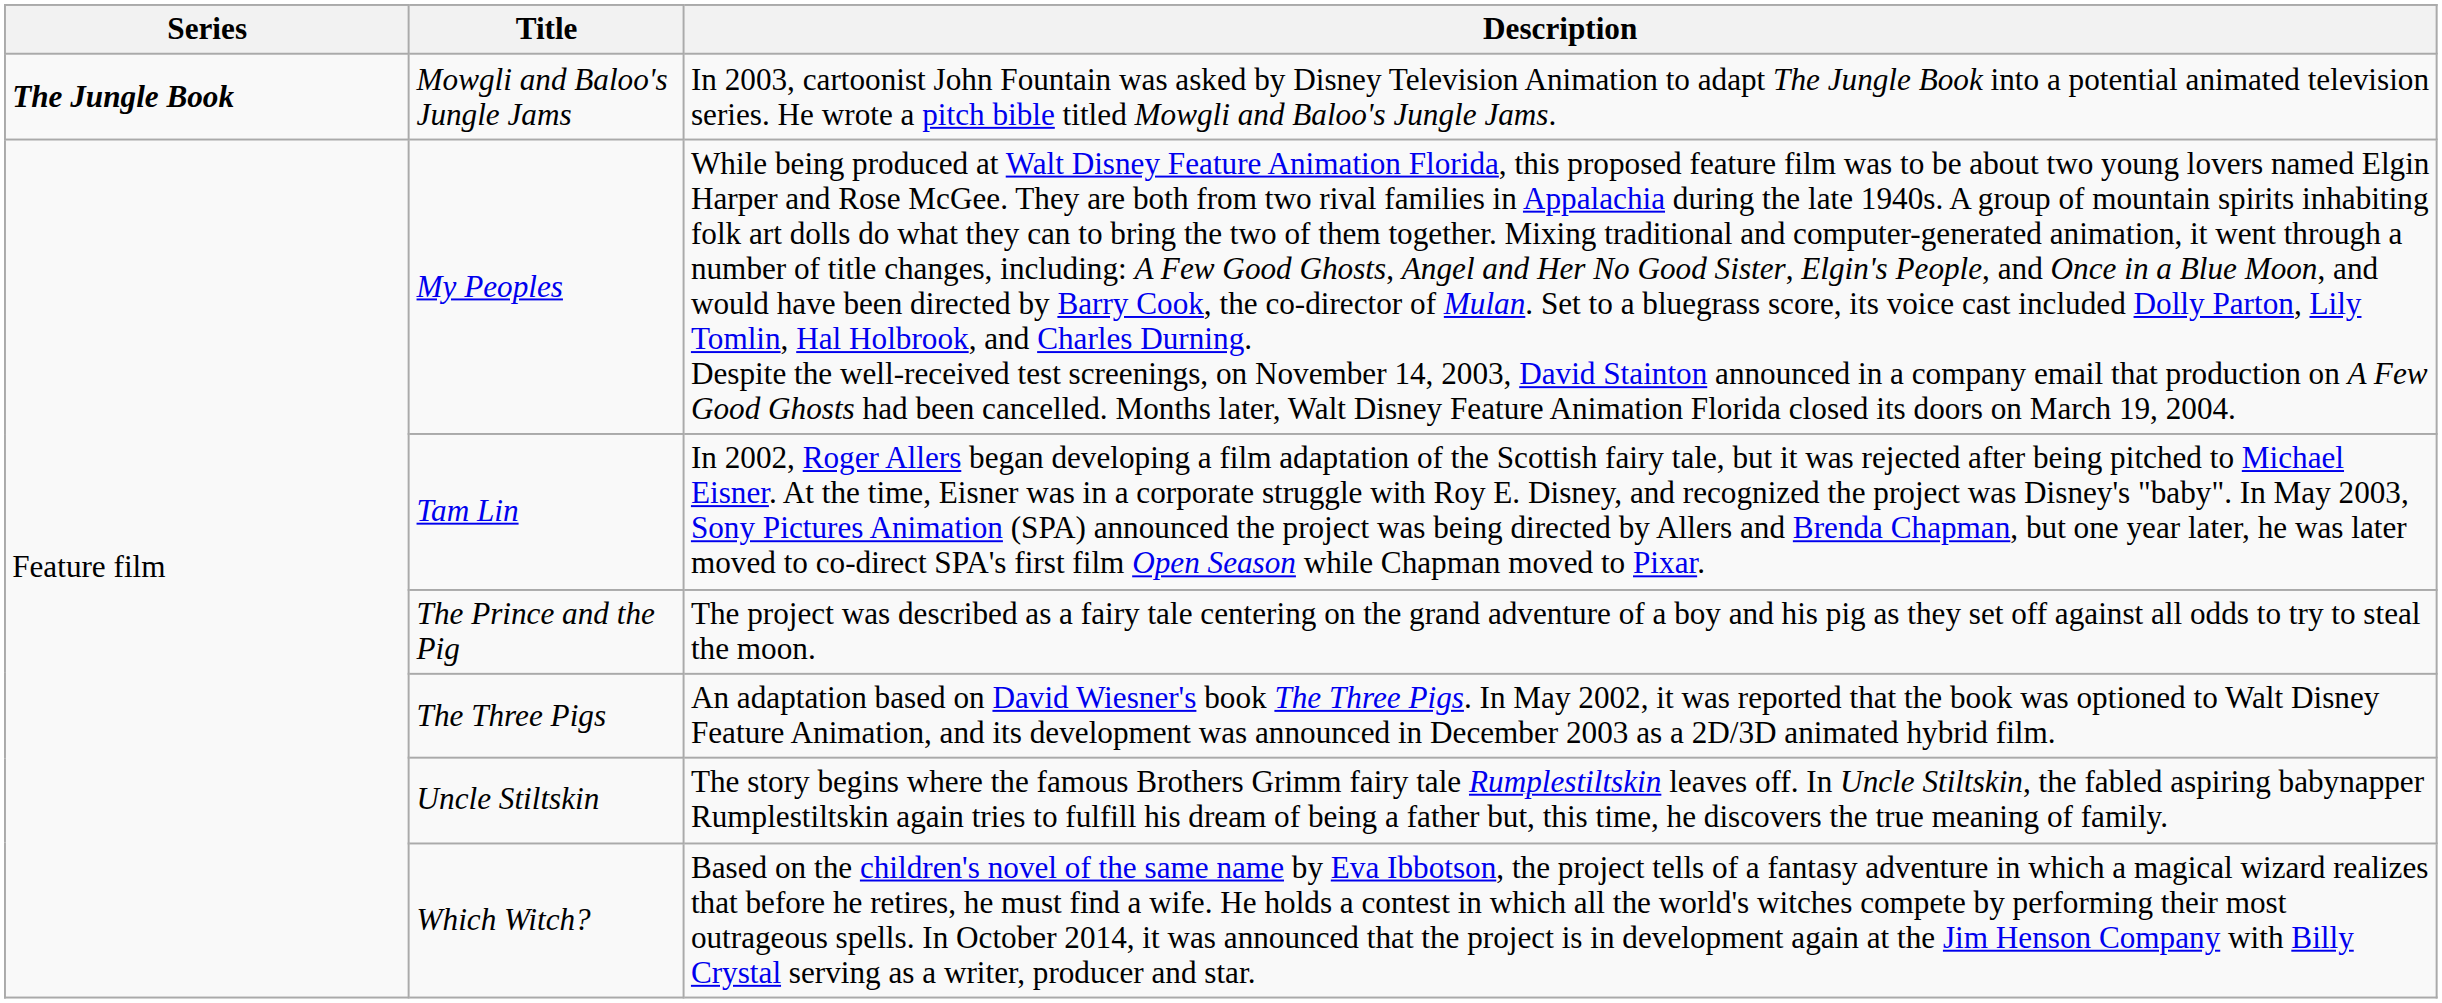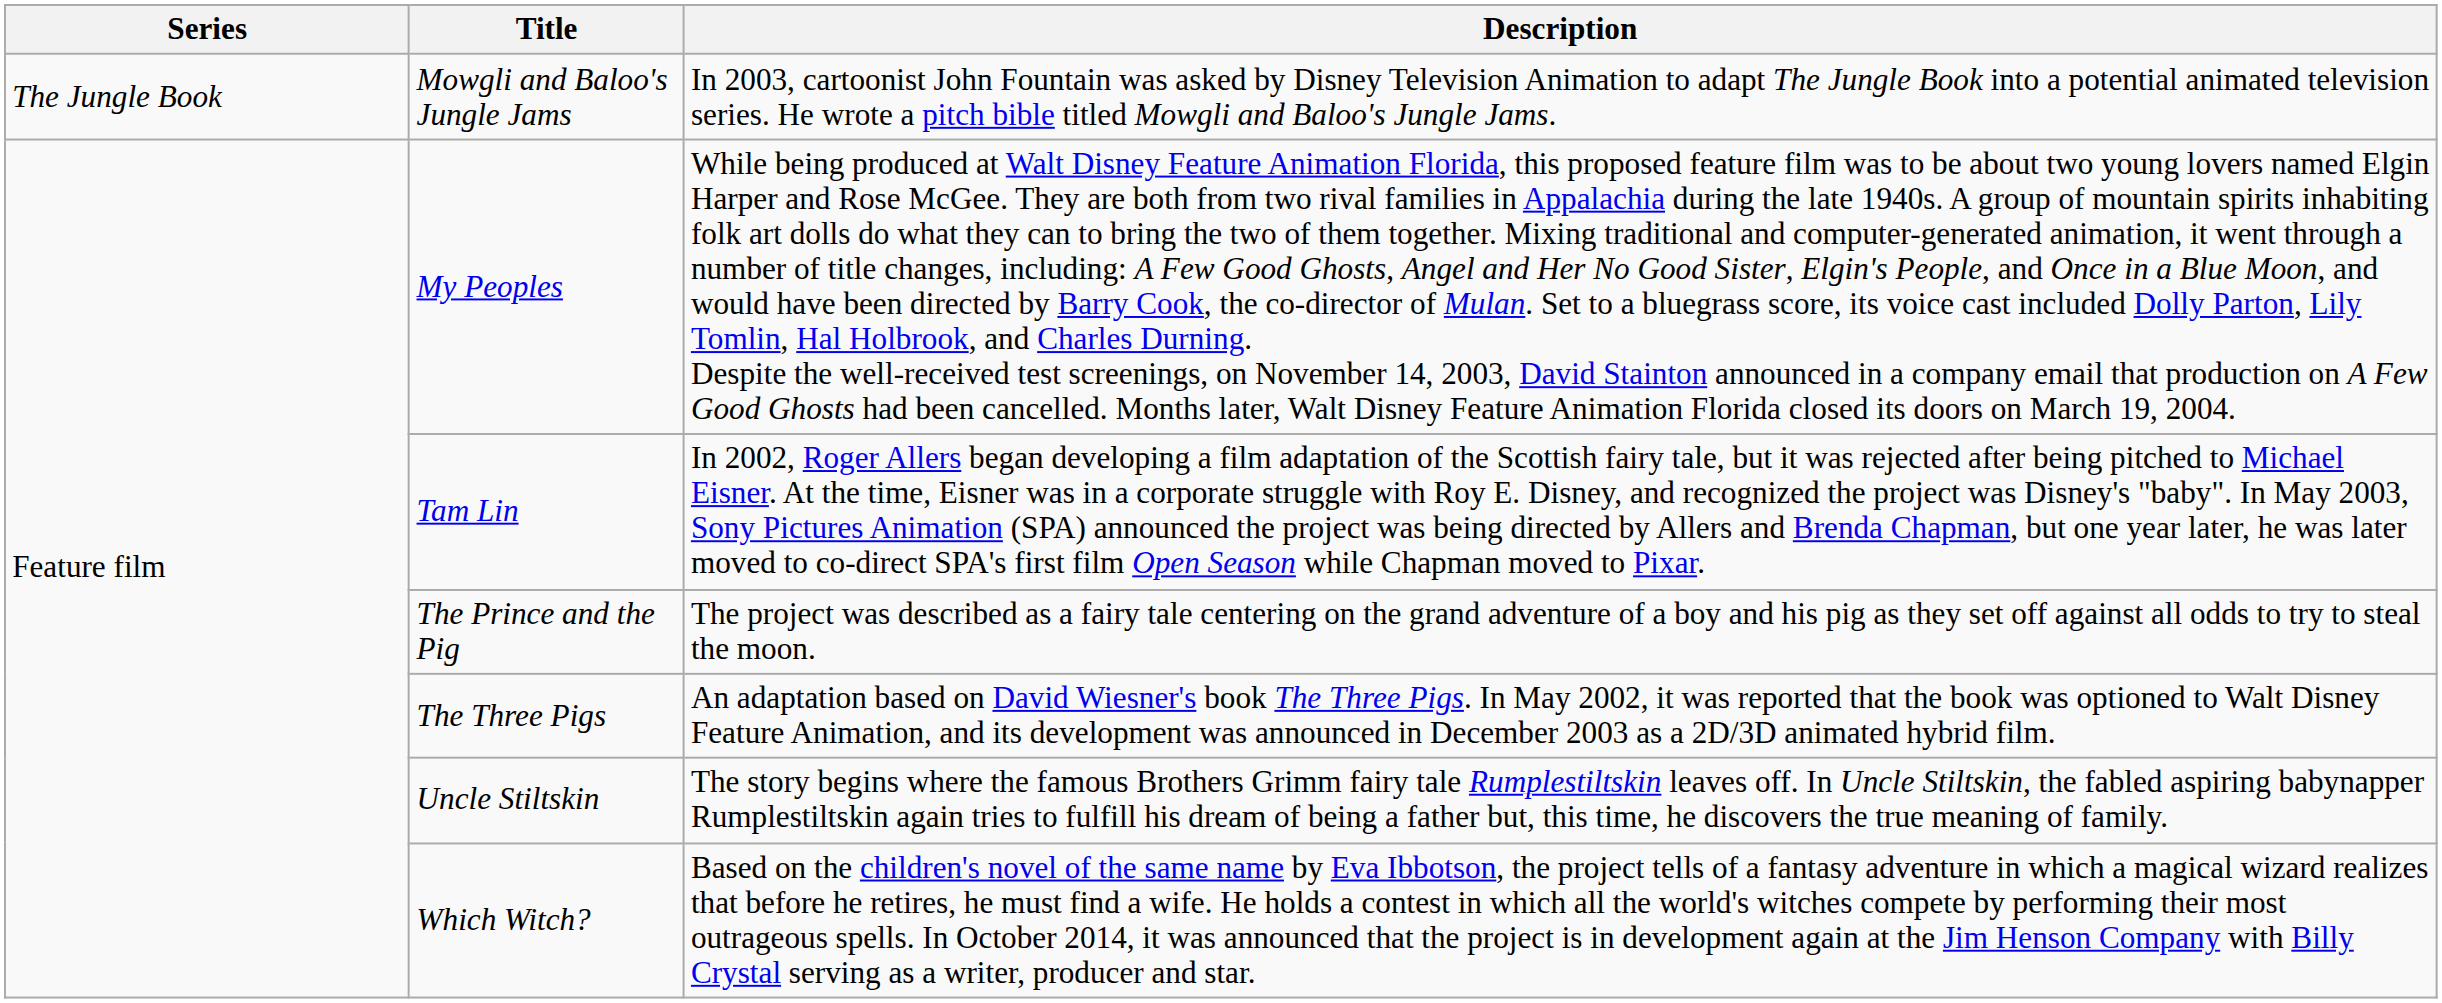(123, 96) bold -> (117, 96) normal
